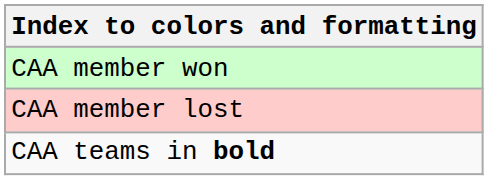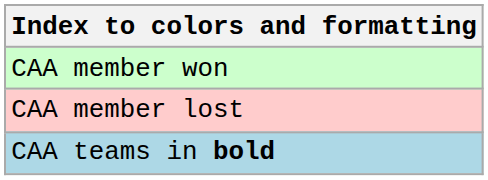(143, 153) no background -> (143, 153) lightblue background
